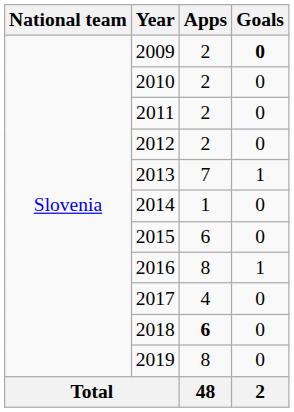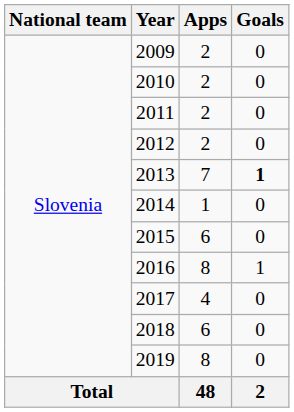(260, 50) bold -> (260, 50) normal
(260, 174) normal -> (260, 174) bold
(205, 329) bold -> (205, 329) normal
